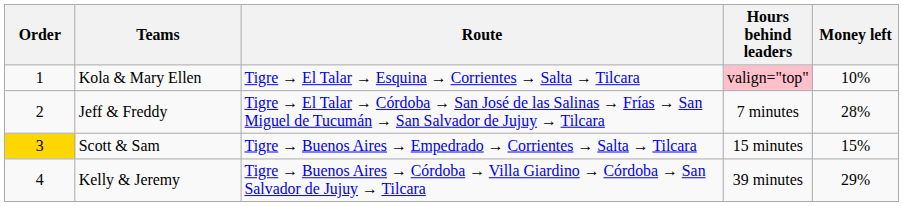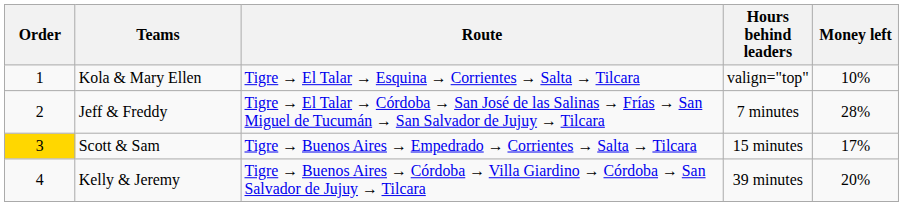(768, 77) pink background -> (768, 77) no background
(856, 145) 15% -> (856, 145) 17%
(856, 179) 29% -> (856, 179) 20%
